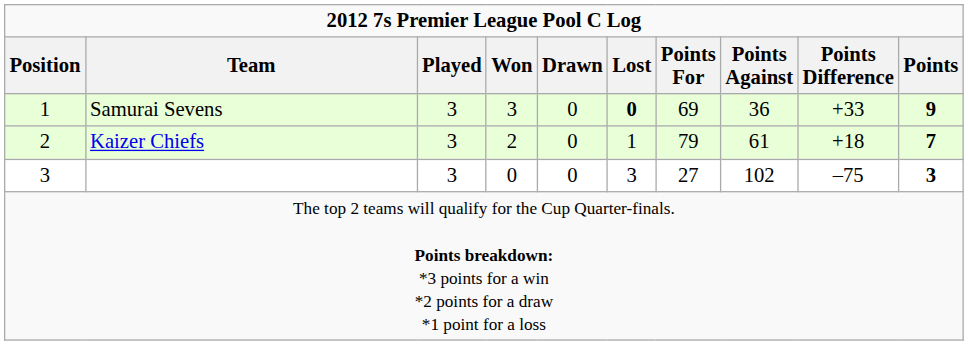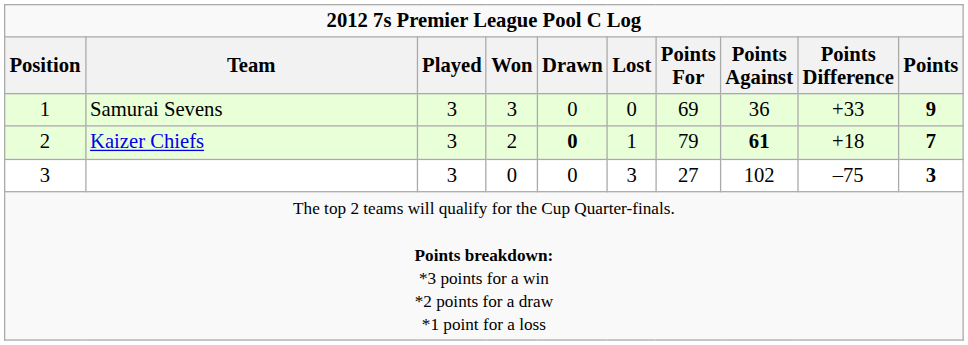(632, 109) bold -> (632, 109) normal
(572, 142) normal -> (572, 142) bold
(759, 142) normal -> (759, 142) bold
